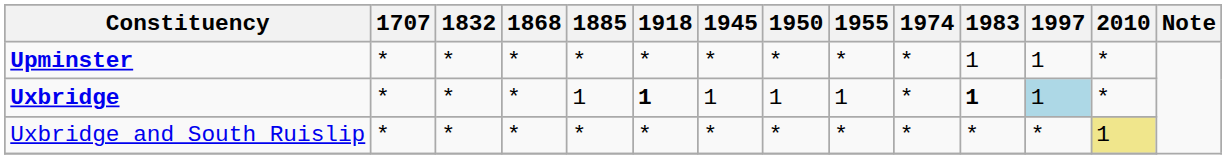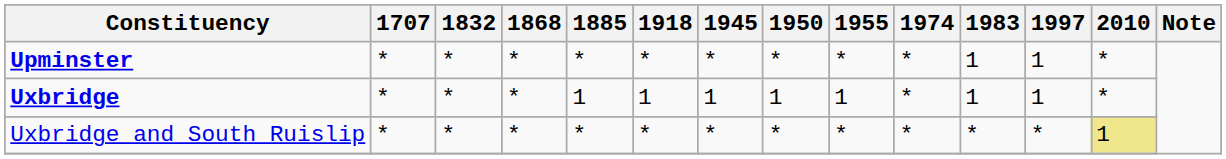(645, 98) bold -> (645, 98) normal
(972, 98) bold -> (972, 98) normal
(1038, 98) lightblue background -> (1038, 98) no background
